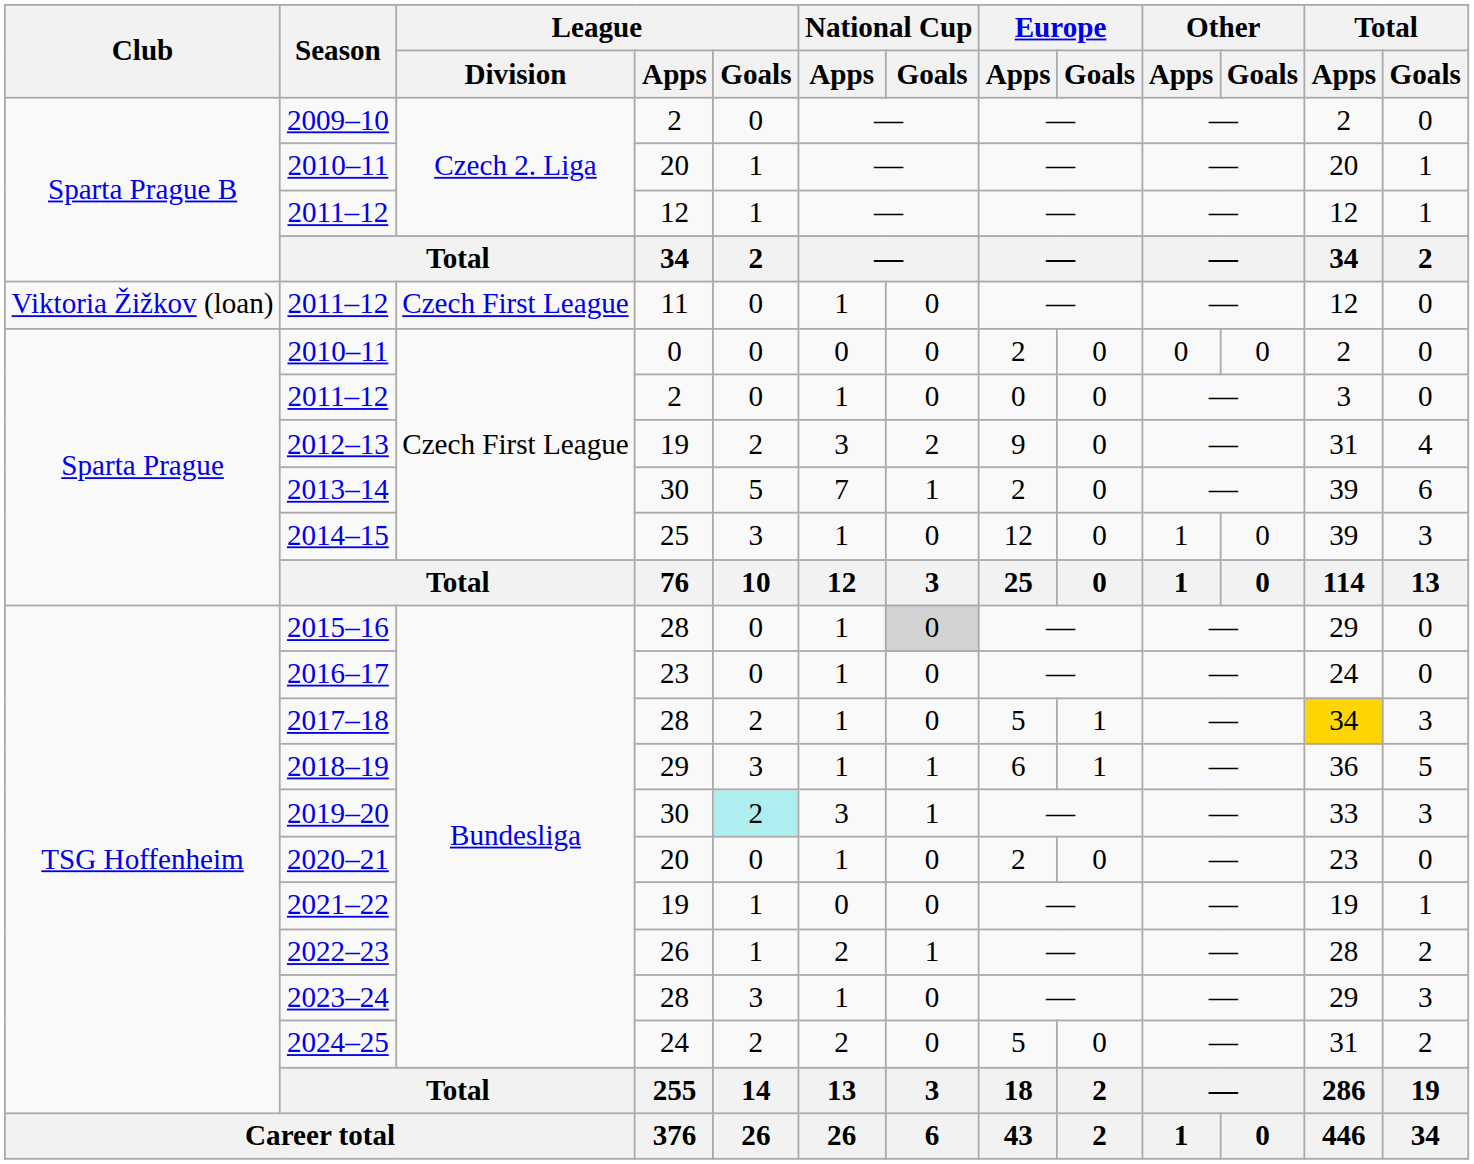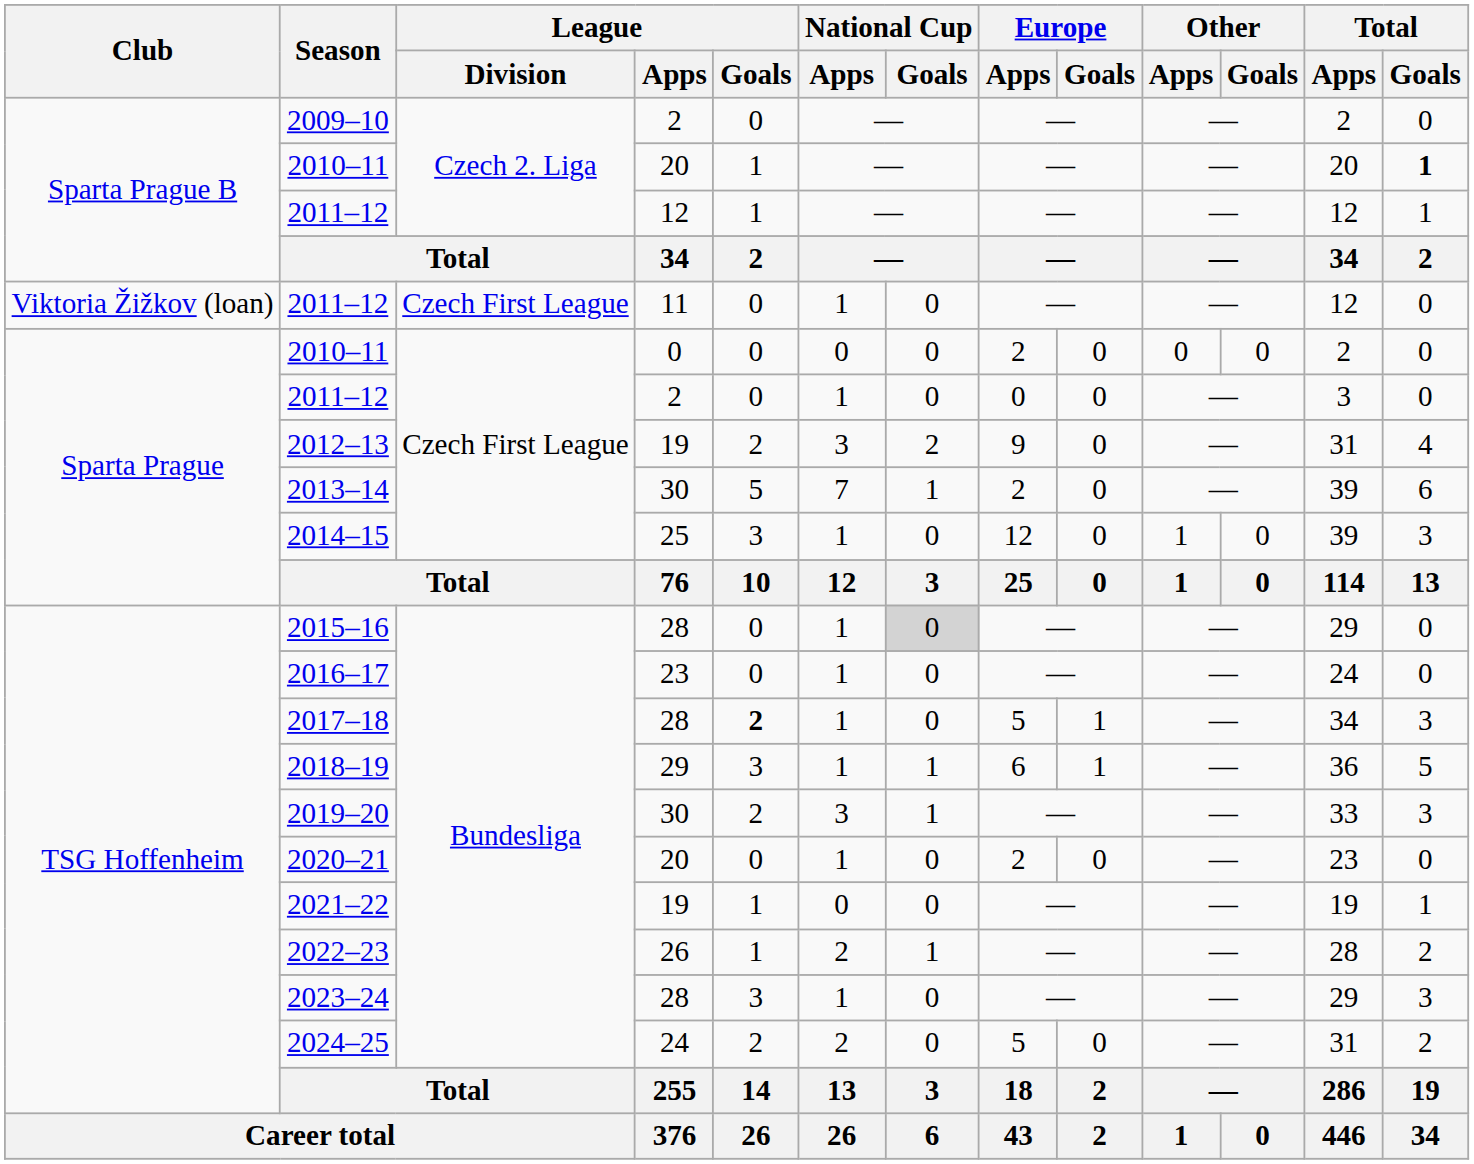(1425, 166) normal -> (1425, 166) bold
(756, 720) normal -> (756, 720) bold
(1344, 720) gold background -> (1344, 720) no background
(756, 812) paleturquoise background -> (756, 812) no background
